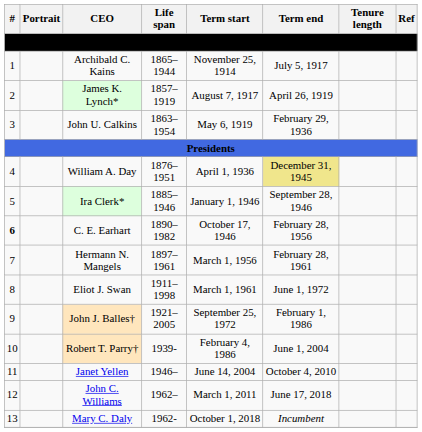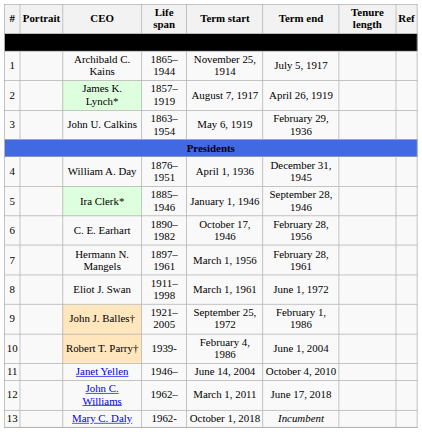(301, 171) khaki background -> (301, 171) no background
(12, 230) bold -> (12, 230) normal
